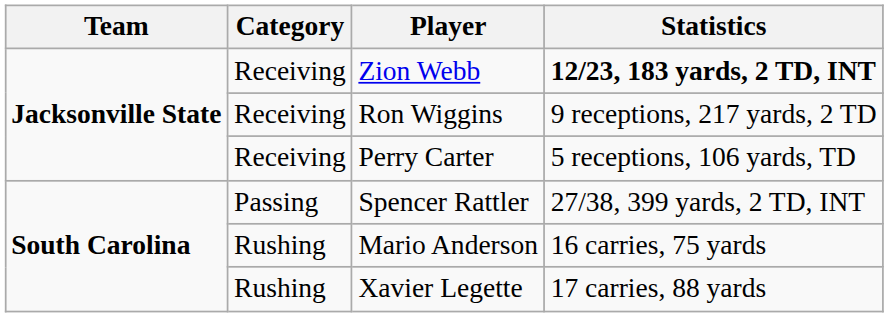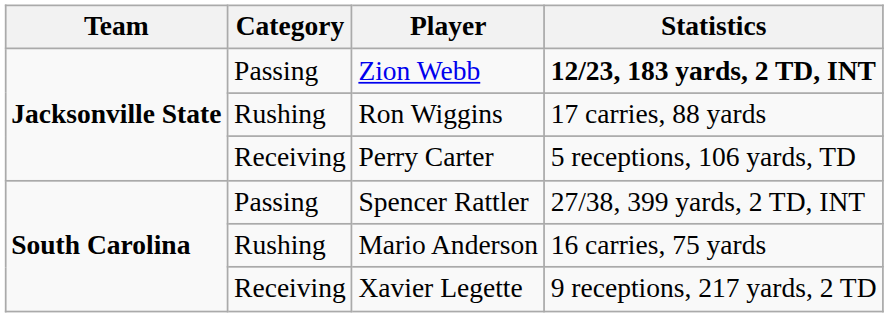(290, 70) Receiving -> (276, 70) Passing
(290, 114) Receiving -> (280, 114) Rushing
(714, 114) 9 receptions, 217 yards, 2 TD -> (658, 114) 17 carries, 88 yards
(280, 288) Rushing -> (290, 288) Receiving
(658, 288) 17 carries, 88 yards -> (714, 288) 9 receptions, 217 yards, 2 TD
